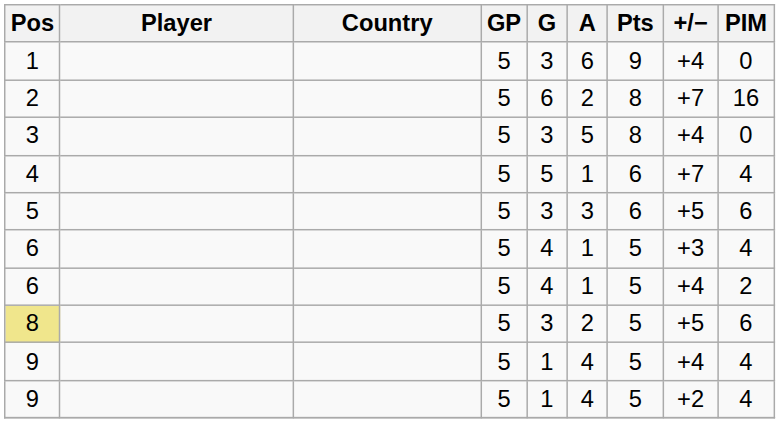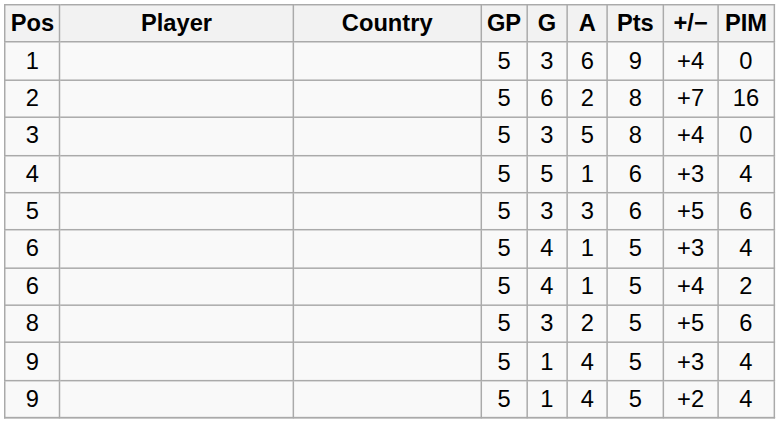(691, 173) +7 -> (691, 173) +3
(32, 323) khaki background -> (32, 323) no background
(691, 361) +4 -> (691, 361) +3
